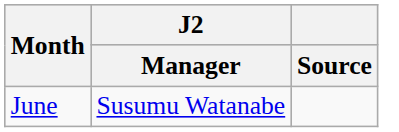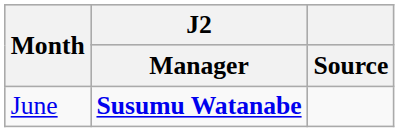(191, 106) normal -> (199, 106) bold
